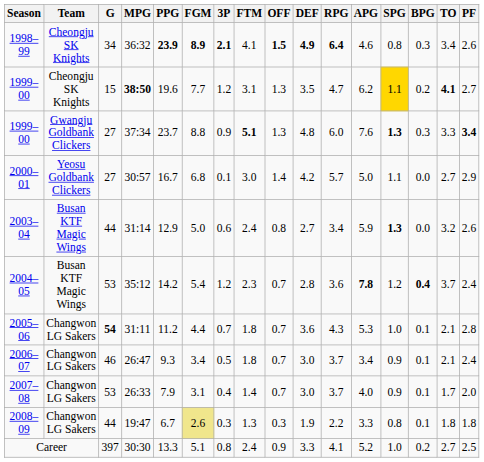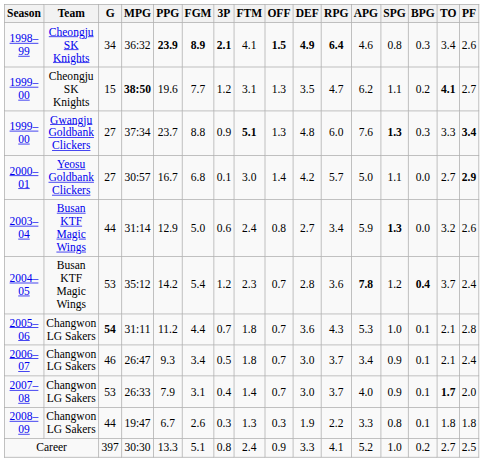(395, 89) gold background -> (395, 89) no background
(469, 177) normal -> (469, 177) bold
(448, 391) normal -> (448, 391) bold
(198, 423) khaki background -> (198, 423) no background
